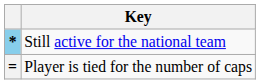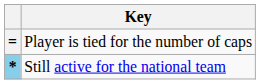rows swapped: (13, 41) <-> (13, 66)
